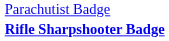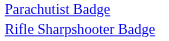(85, 29) bold -> (80, 29) normal
